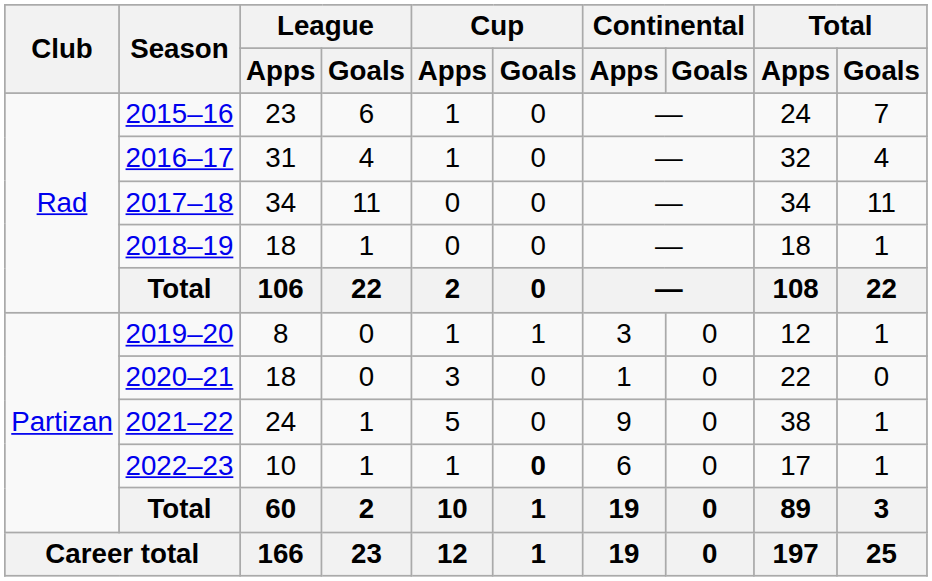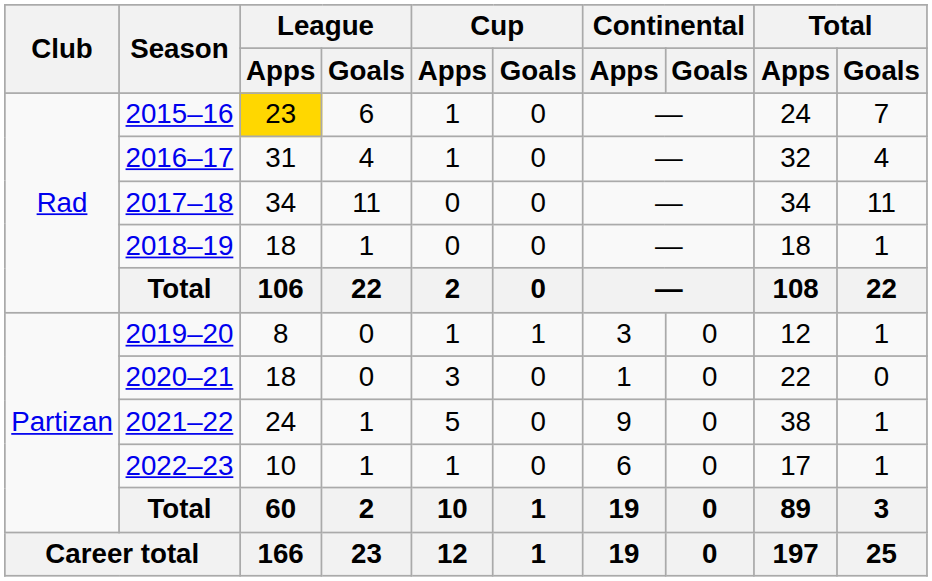(281, 114) no background -> (281, 114) gold background
(538, 465) bold -> (538, 465) normal
